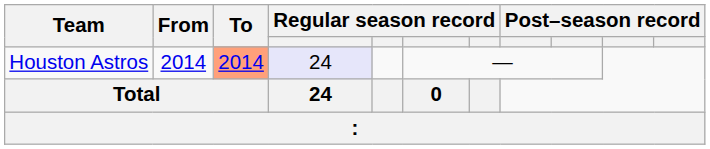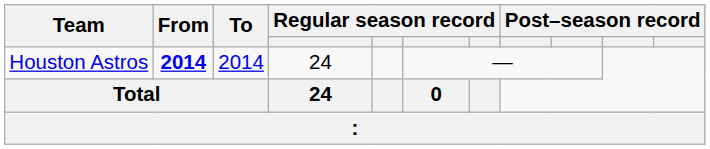(183, 62) normal -> (183, 62) bold
(241, 62) lightsalmon background -> (241, 62) no background
(320, 62) lavender background -> (320, 62) no background
